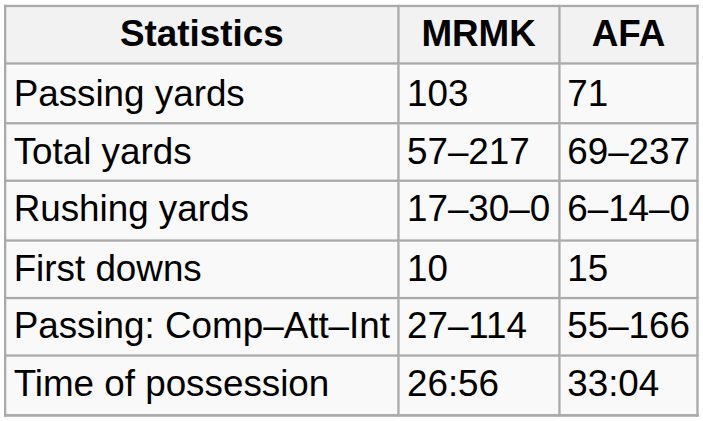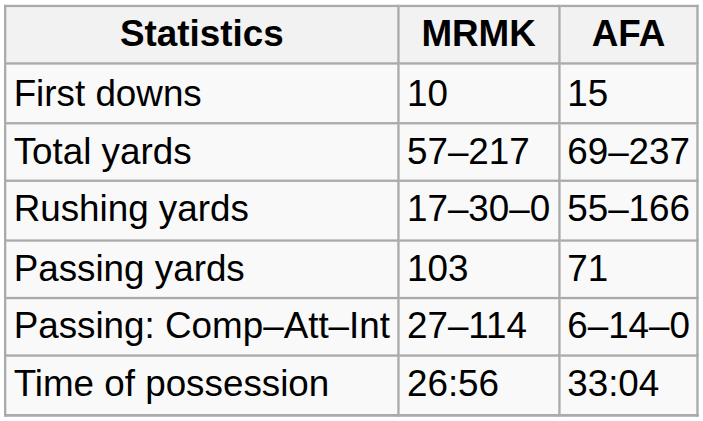rows swapped: (108, 267) <-> (129, 92)
(629, 209) 6–14–0 -> (629, 209) 55–166
(629, 326) 55–166 -> (629, 326) 6–14–0
